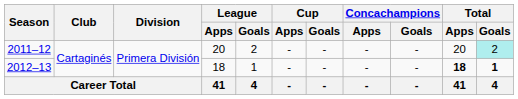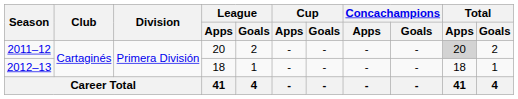(460, 49) no background -> (460, 49) lightgrey background
(495, 49) paleturquoise background -> (495, 49) no background
(460, 67) bold -> (460, 67) normal
(495, 67) bold -> (495, 67) normal
